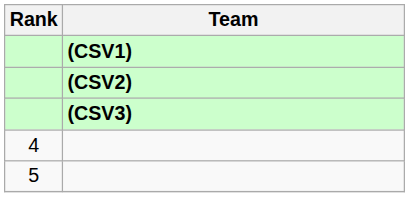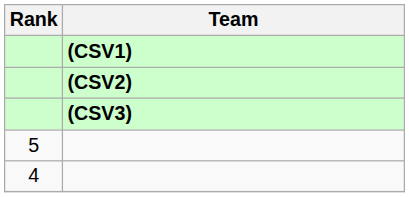(34, 144) 4 -> (34, 144) 5
(34, 176) 5 -> (34, 176) 4
